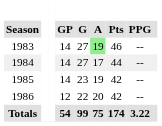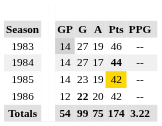(65, 46) no background -> (65, 46) lightgrey background
(98, 46) lightgreen background -> (98, 46) no background
(116, 62) normal -> (116, 62) bold
(116, 79) no background -> (116, 79) gold background
(83, 96) normal -> (83, 96) bold
